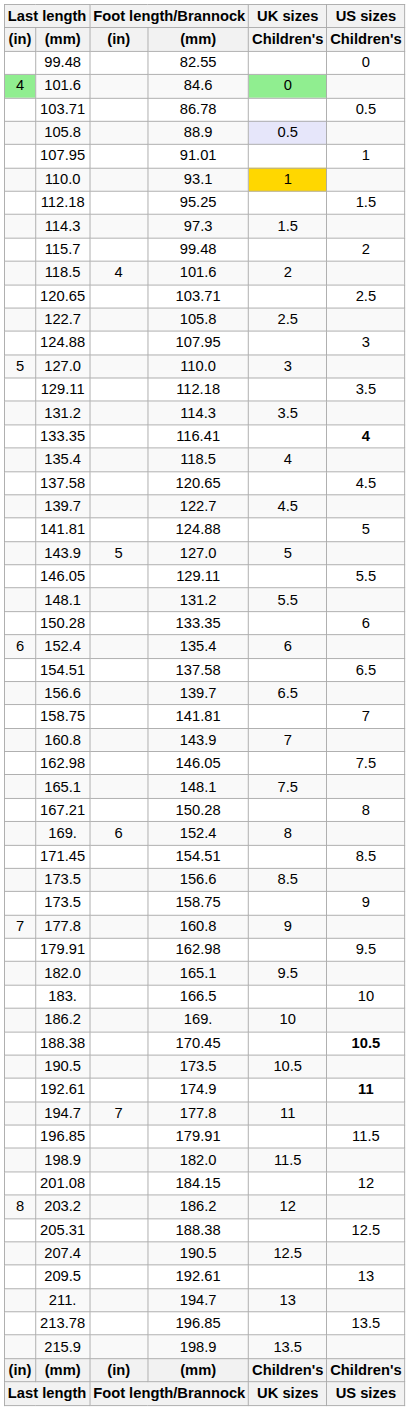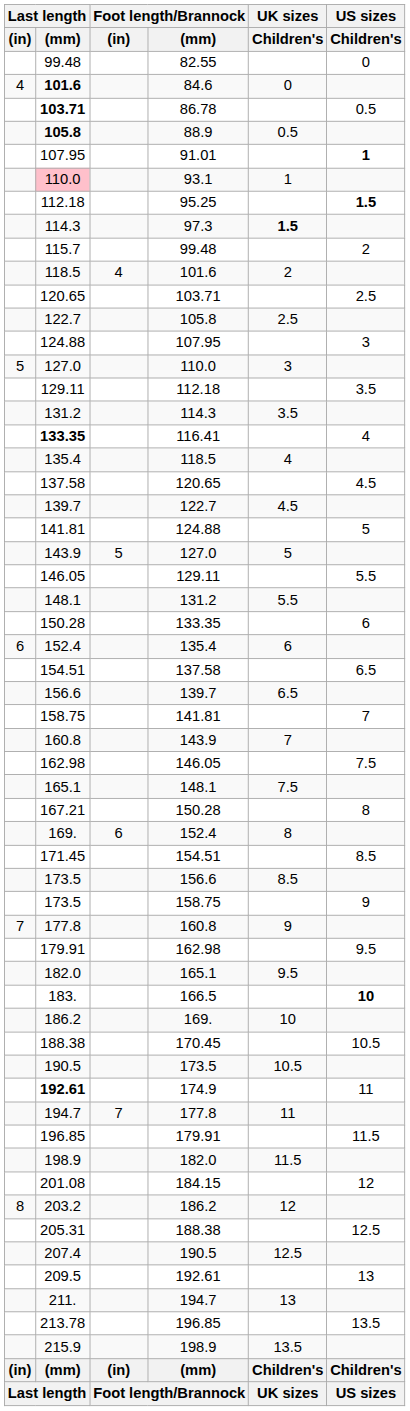(20, 86) lightgreen background -> (20, 86) no background
(63, 86) normal -> (63, 86) bold
(288, 86) lightgreen background -> (288, 86) no background
(63, 109) normal -> (63, 109) bold
(63, 132) normal -> (63, 132) bold
(288, 132) lavender background -> (288, 132) no background
(366, 156) normal -> (366, 156) bold
(63, 179) no background -> (63, 179) pink background
(288, 179) gold background -> (288, 179) no background
(366, 202) normal -> (366, 202) bold
(288, 226) normal -> (288, 226) bold
(63, 436) normal -> (63, 436) bold
(366, 436) bold -> (366, 436) normal
(366, 996) normal -> (366, 996) bold
(366, 1043) bold -> (366, 1043) normal
(63, 1090) normal -> (63, 1090) bold
(366, 1090) bold -> (366, 1090) normal
